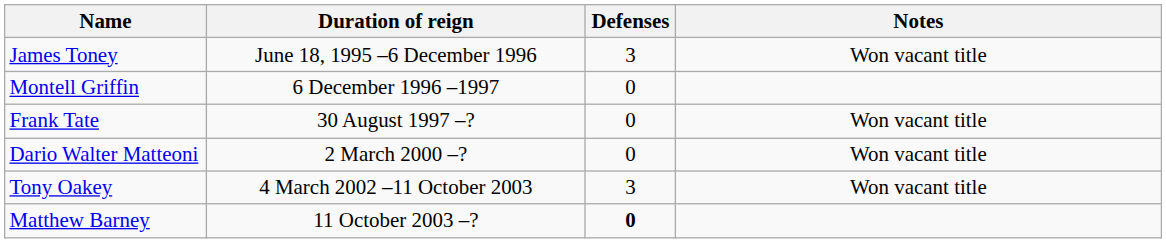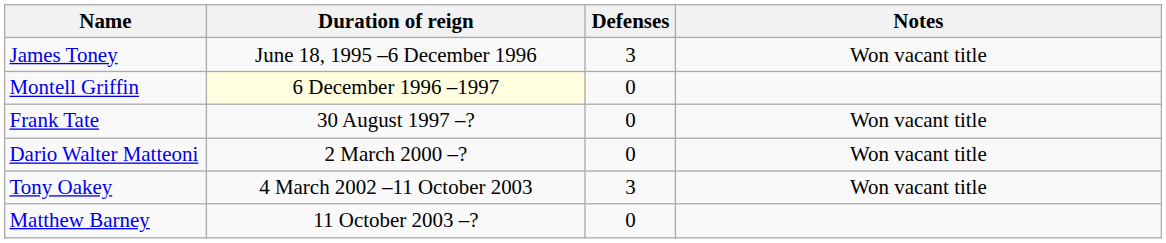(396, 87) no background -> (396, 87) lightyellow background
(630, 220) bold -> (630, 220) normal
